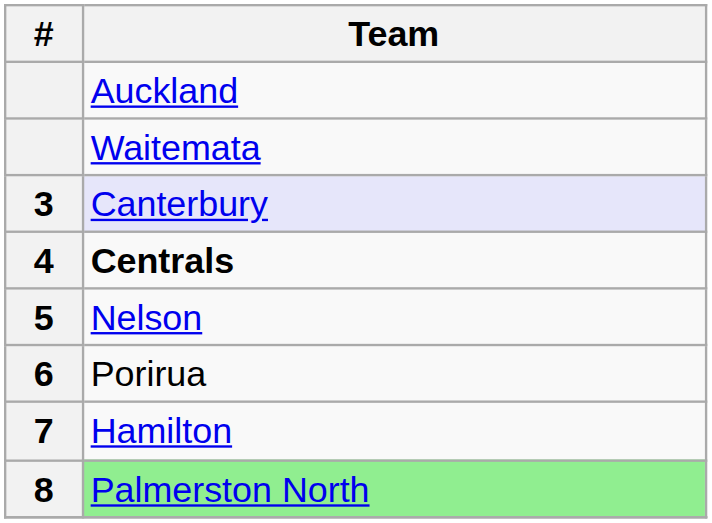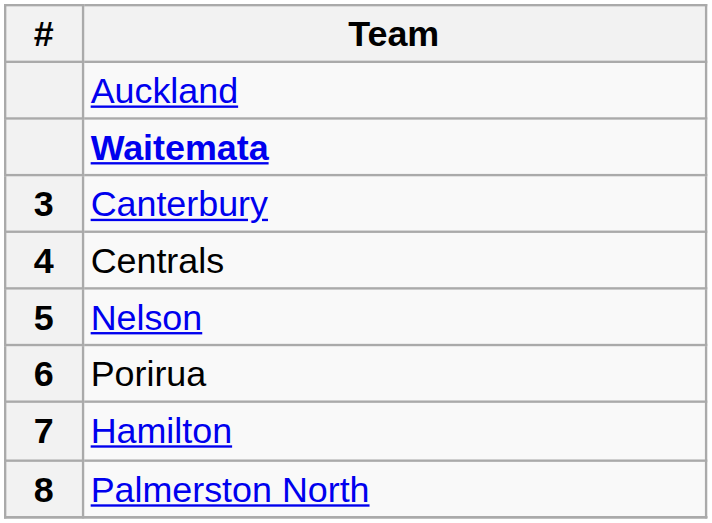(176, 147) normal -> (180, 147) bold
(179, 204) lavender background -> (179, 204) no background
(162, 261) bold -> (157, 261) normal
(230, 488) lightgreen background -> (230, 488) no background
